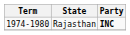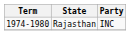(107, 24) bold -> (107, 24) normal
